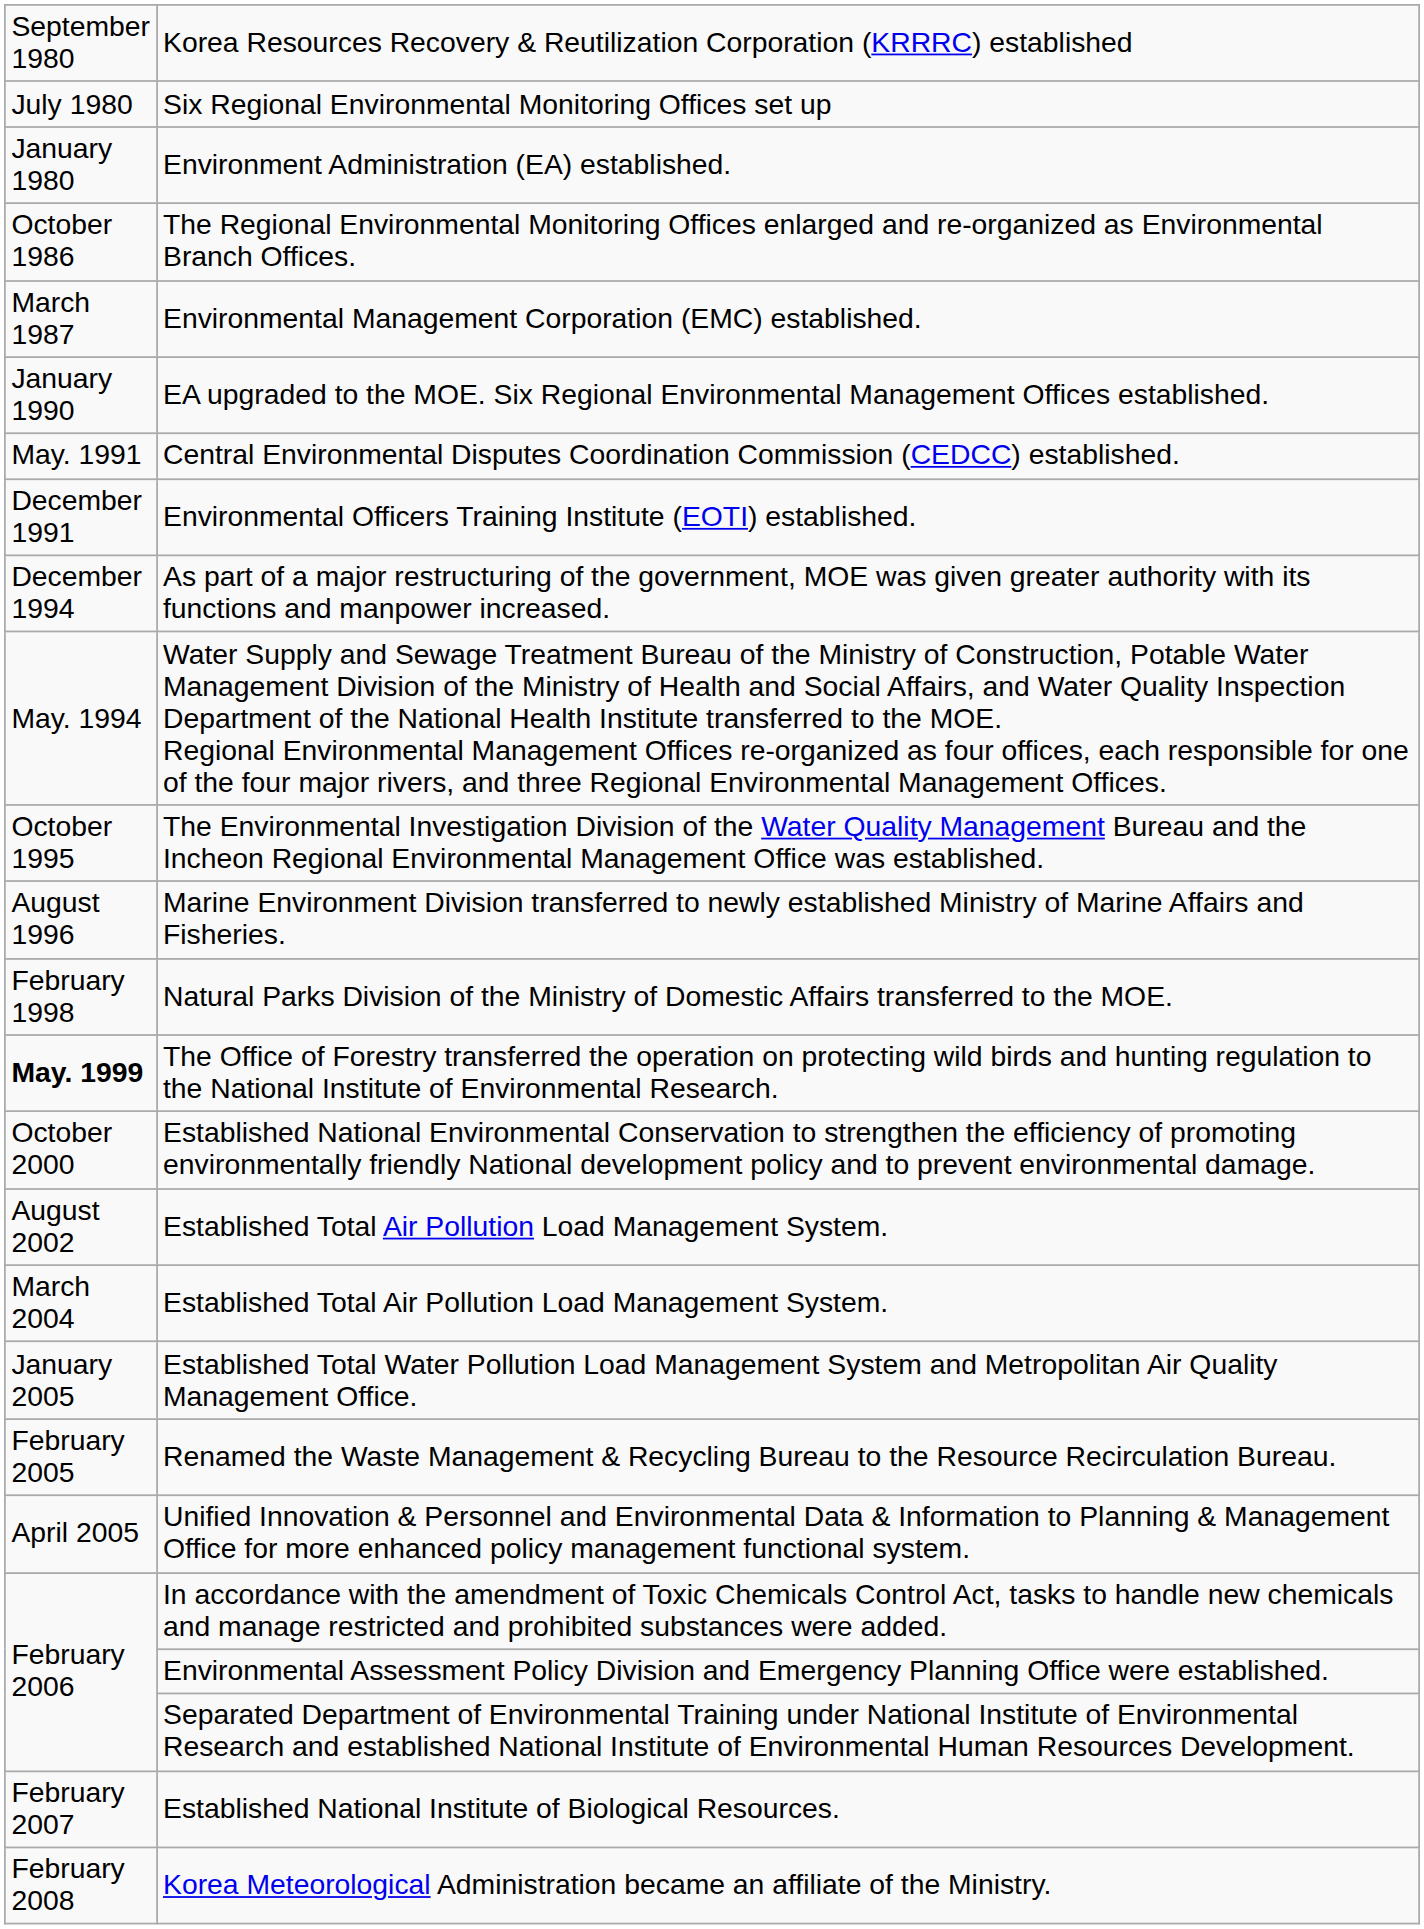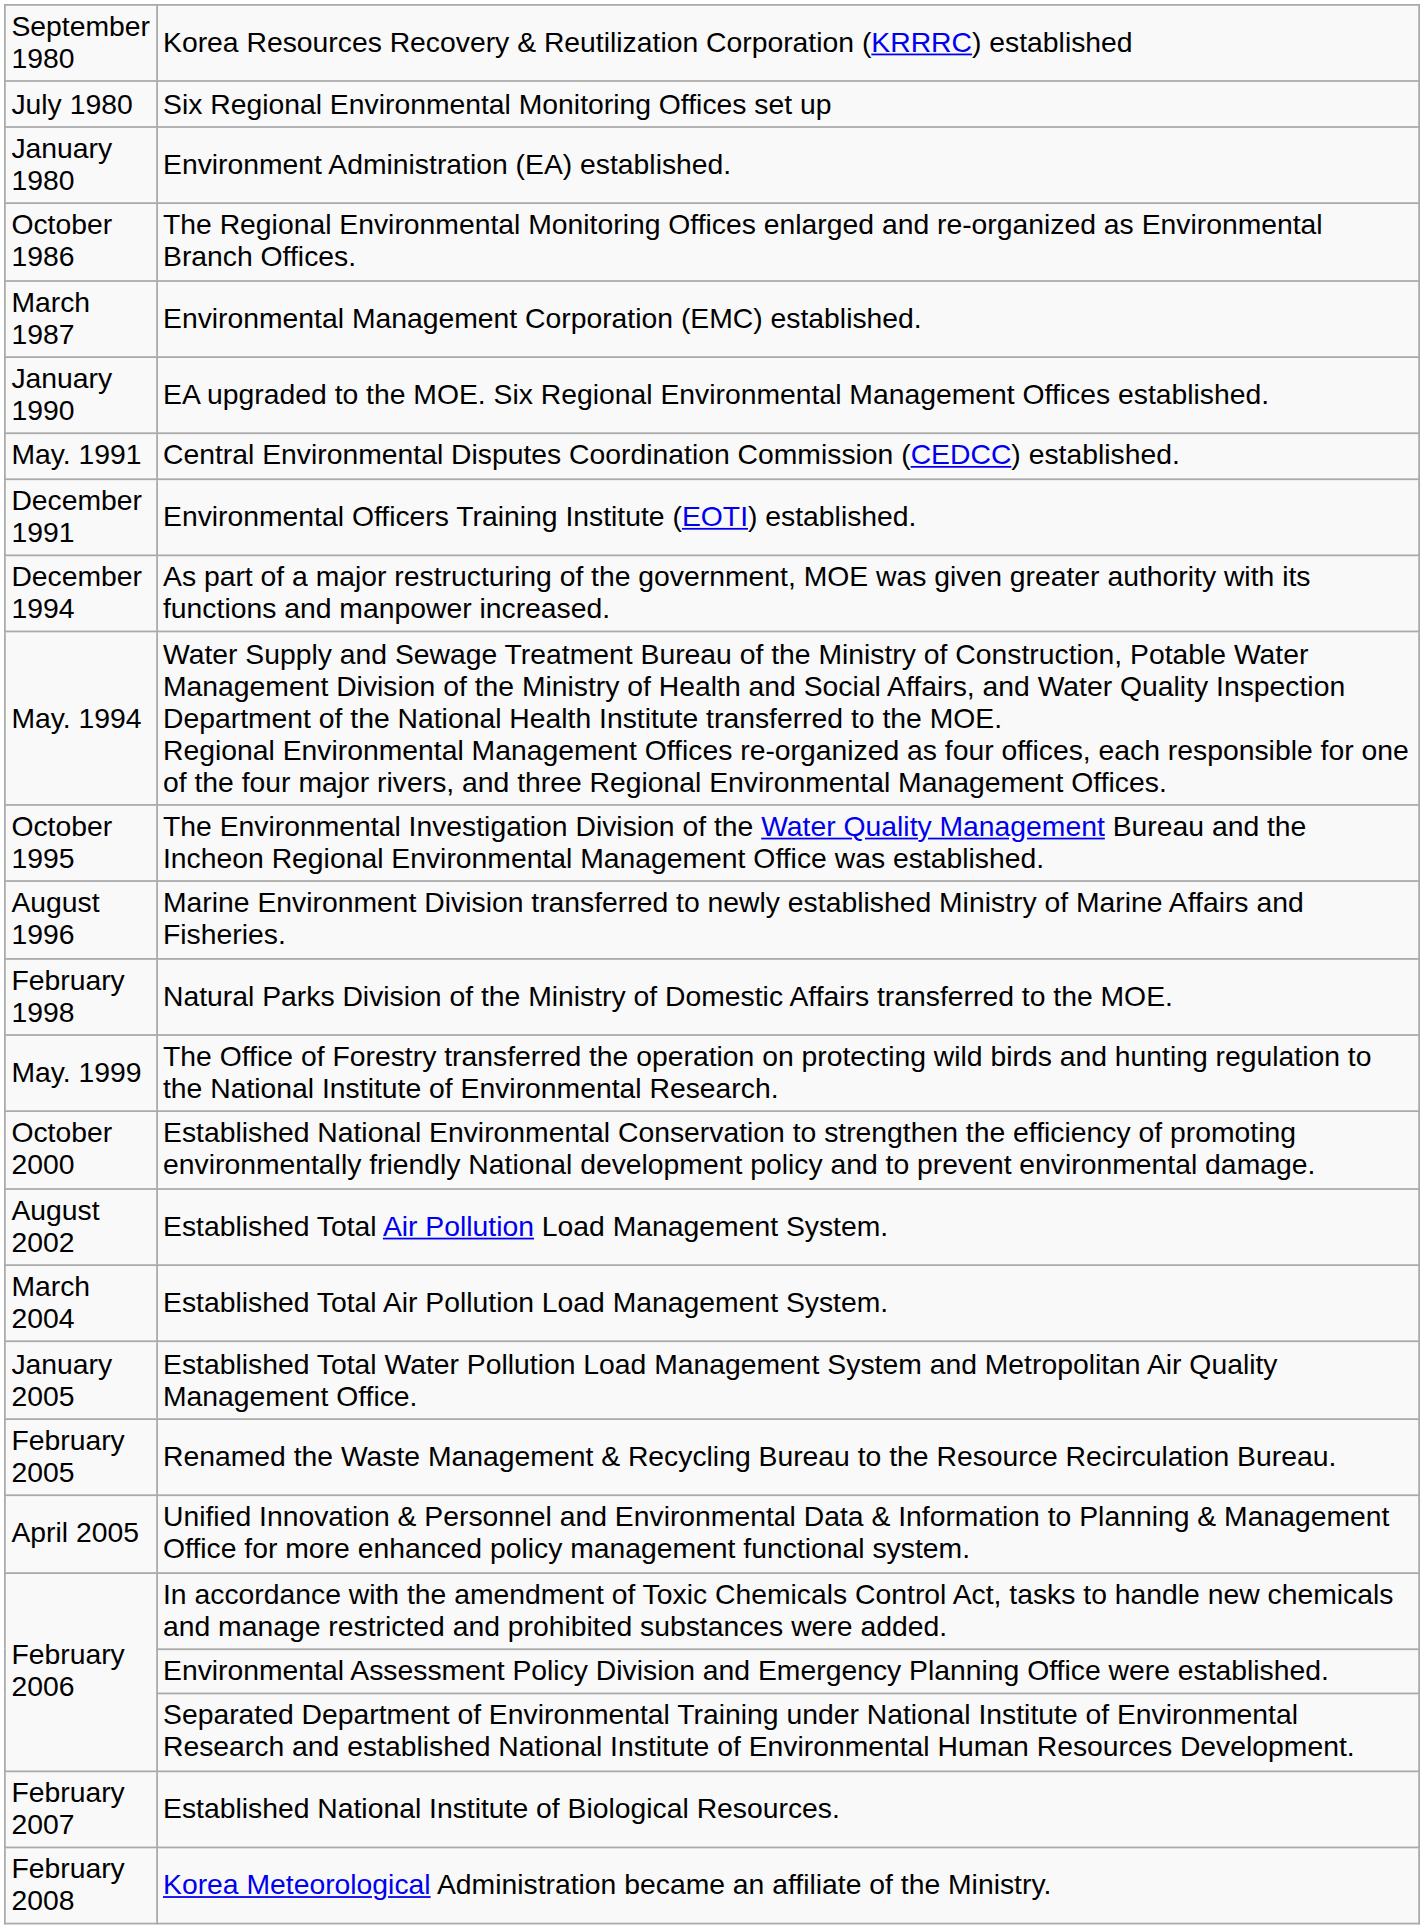(77, 1072) bold -> (76, 1072) normal
